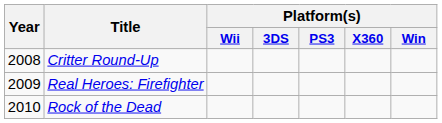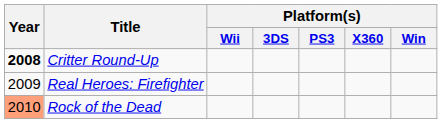(24, 60) normal -> (24, 60) bold
(24, 107) no background -> (24, 107) lightsalmon background
